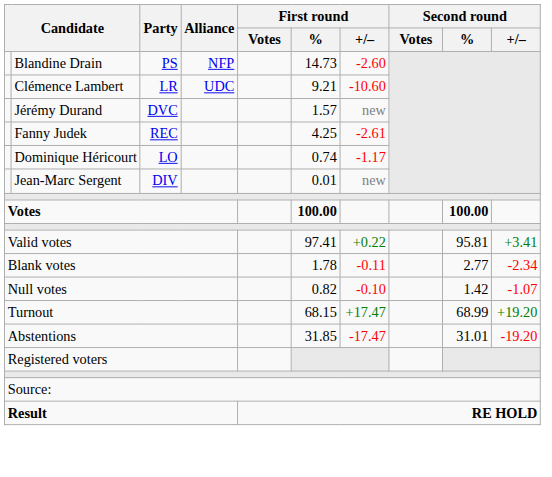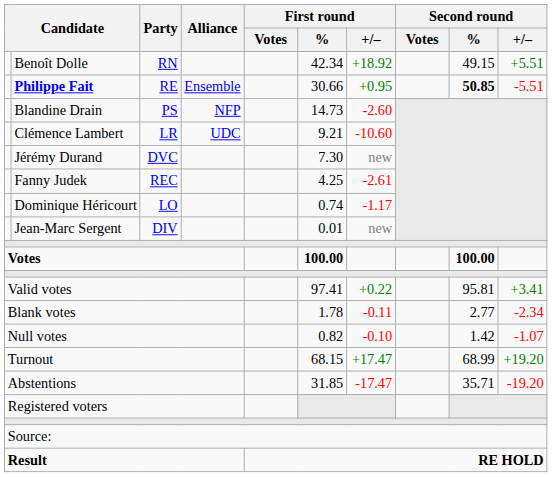+ row: (51, 63)
+ row: (54, 87)
(324, 110) 1.57 -> (331, 157) 7.30
(472, 336) 31.01 -> (479, 383) 35.71
